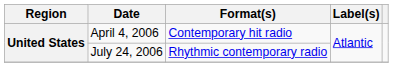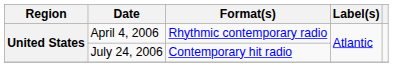(230, 33) Contemporary hit radio -> (248, 33) Rhythmic contemporary radio
(248, 52) Rhythmic contemporary radio -> (230, 52) Contemporary hit radio
